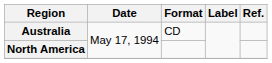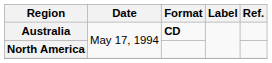(172, 31) normal -> (172, 31) bold
